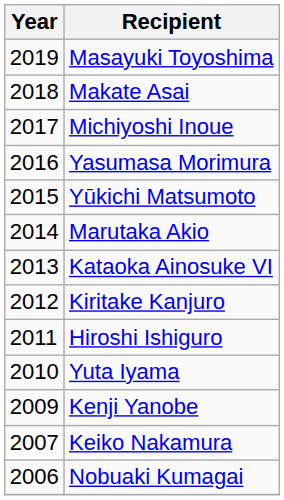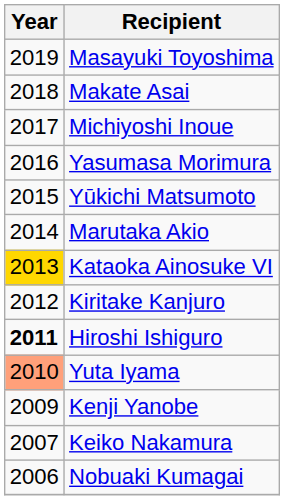(34, 267) no background -> (34, 267) gold background
(34, 337) normal -> (34, 337) bold
(34, 372) no background -> (34, 372) lightsalmon background
